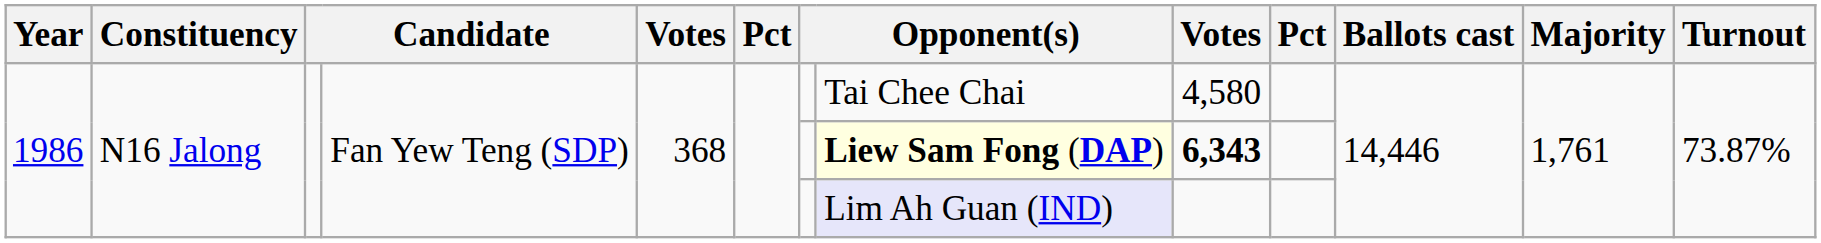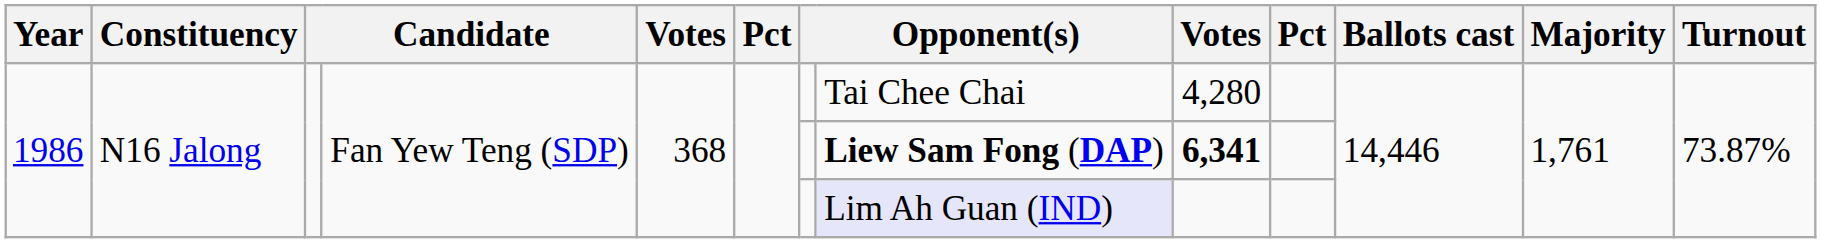(1222, 91) 4,580 -> (1222, 91) 4,280
(994, 149) lightyellow background -> (994, 149) no background
(1222, 149) 6,343 -> (1222, 149) 6,341
